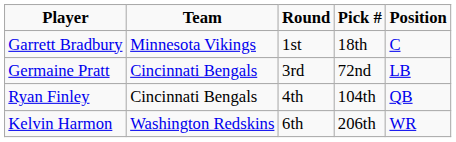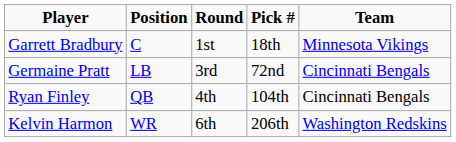columns swapped: (202, 17) <-> (418, 17)
